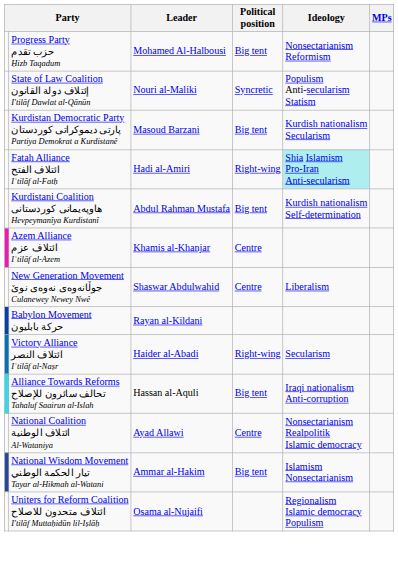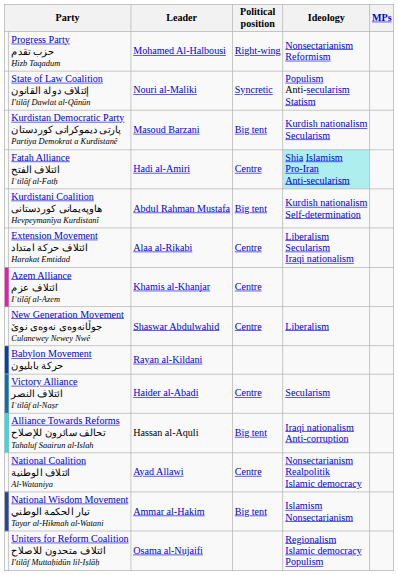(251, 51) Big tent -> (258, 51) Right-wing
(258, 169) Right-wing -> (248, 169) Centre
+ row: (55, 247)
(258, 354) Right-wing -> (248, 393) Centre
